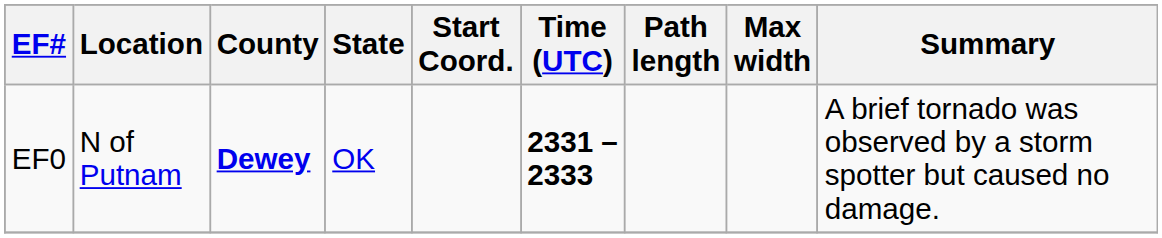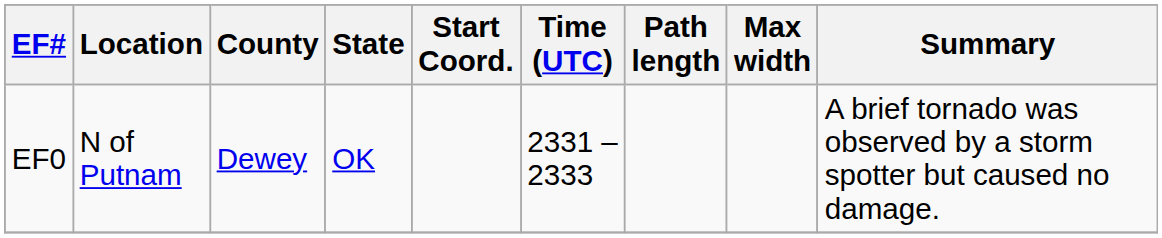(264, 158) bold -> (262, 158) normal
(573, 158) bold -> (573, 158) normal
